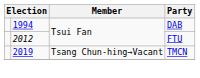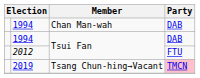+ row: (23, 25)
(177, 53) no background -> (177, 66) pink background
